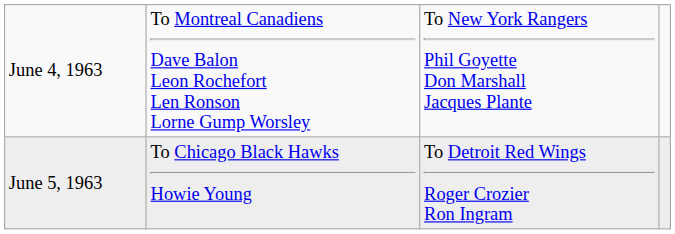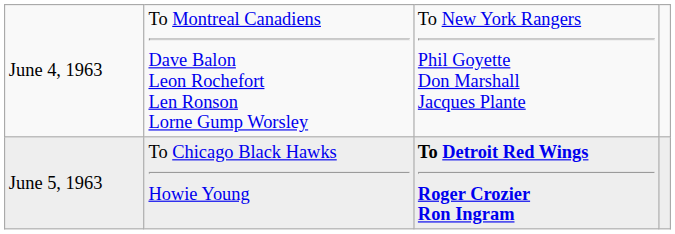(539, 182) normal -> (536, 182) bold
